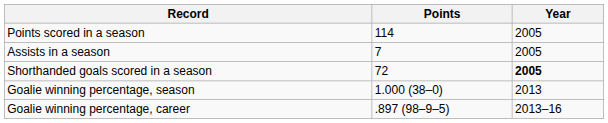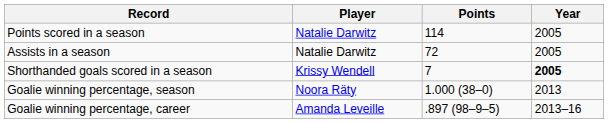+ column: (357, 14)
(378, 52) 7 -> (431, 52) 72
(381, 71) 72 -> (428, 71) 7
